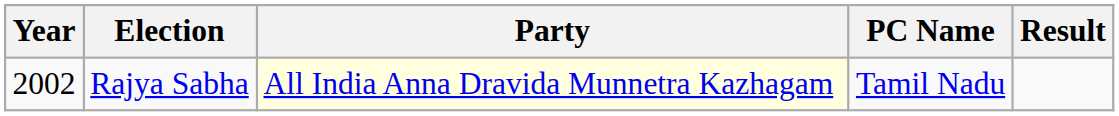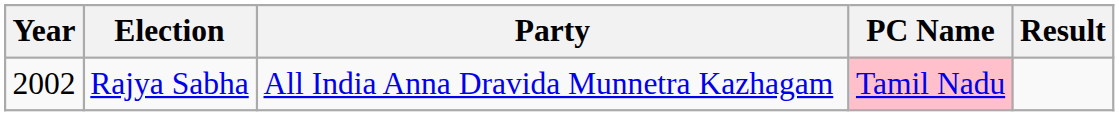(552, 82) lightyellow background -> (552, 82) no background
(931, 82) no background -> (931, 82) pink background
